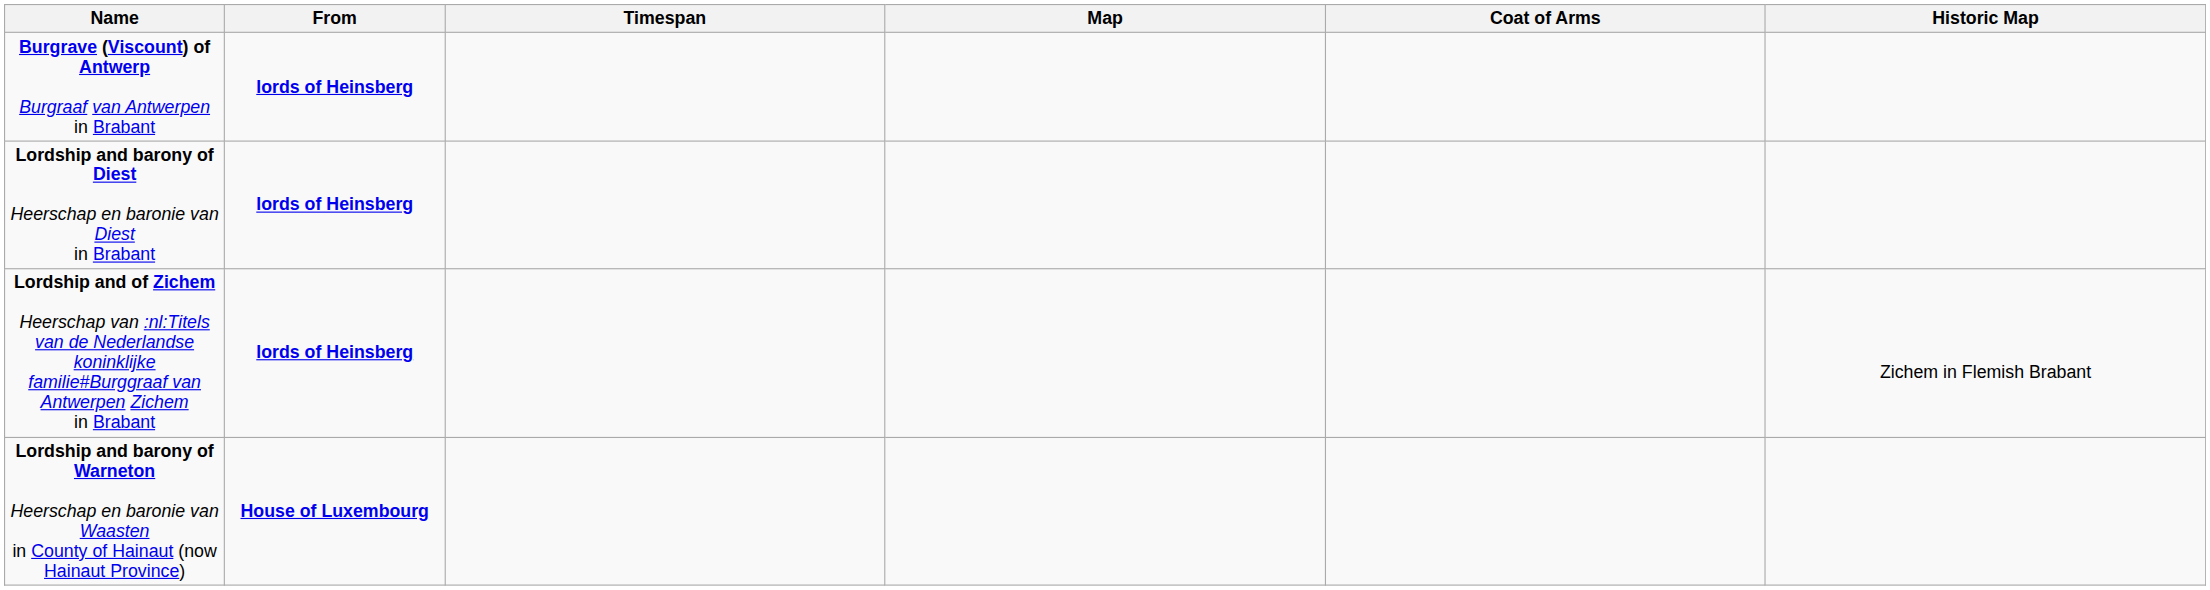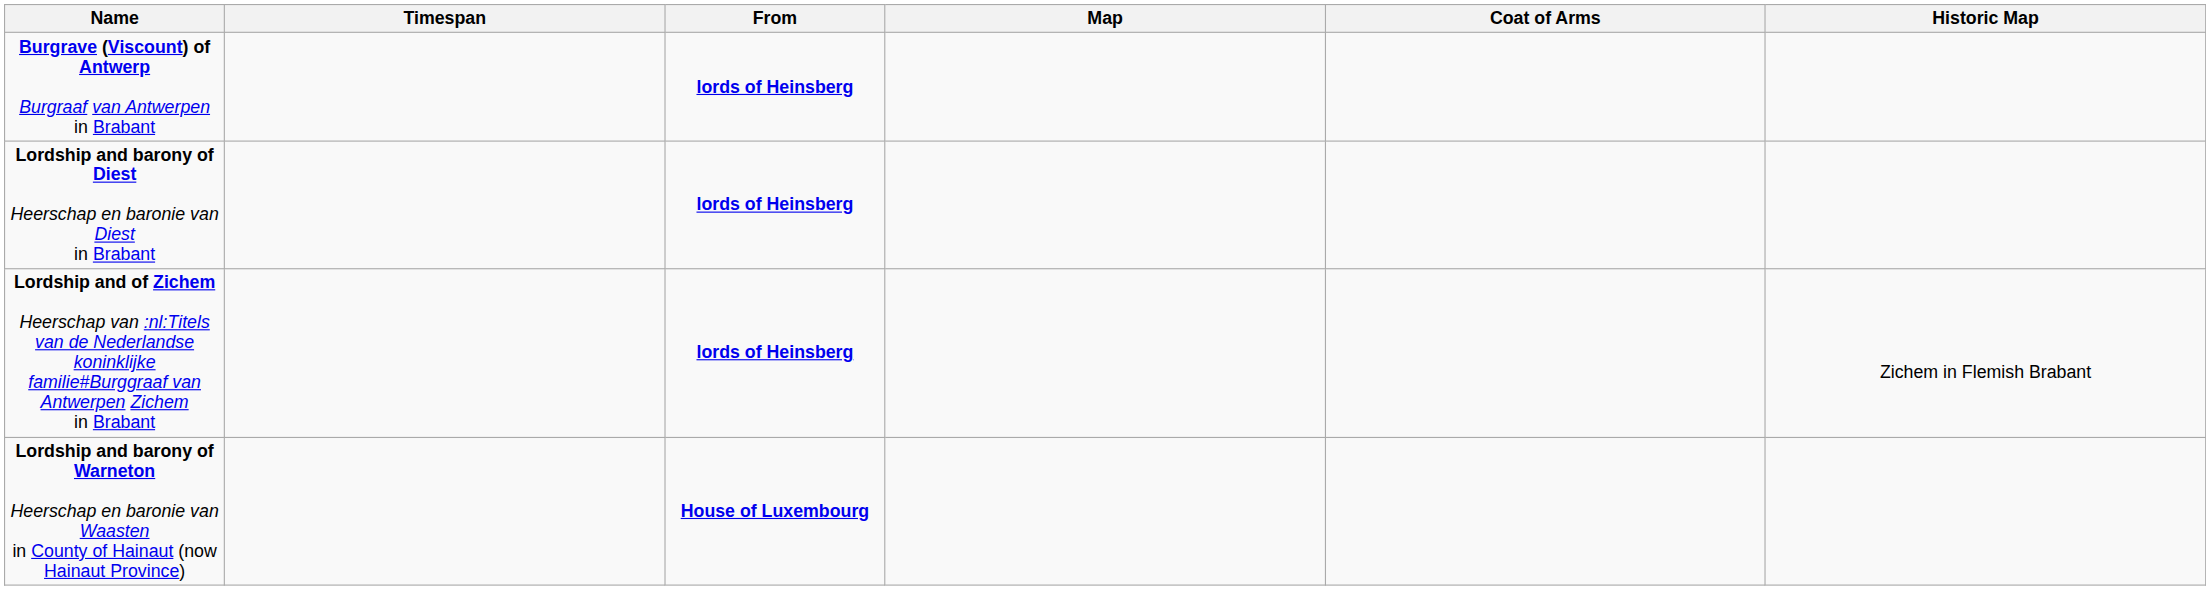columns swapped: (335, 18) <-> (665, 18)
